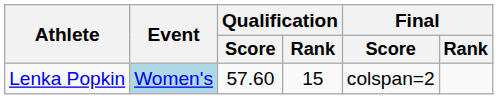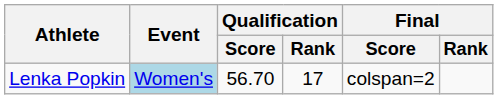(250, 79) 57.60 -> (250, 79) 56.70
(313, 79) 15 -> (313, 79) 17
